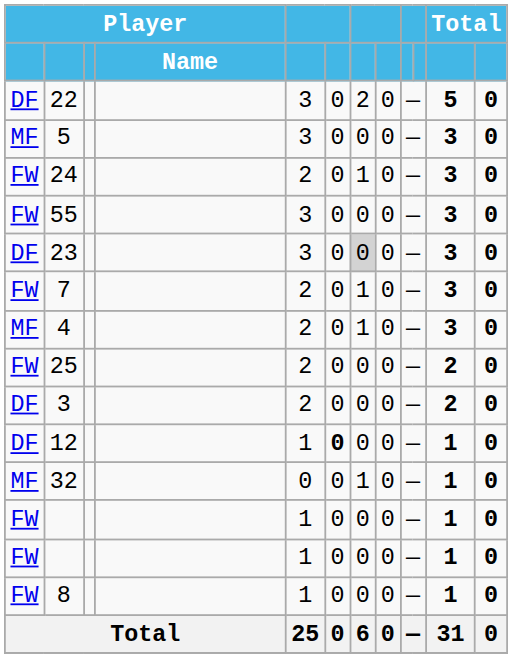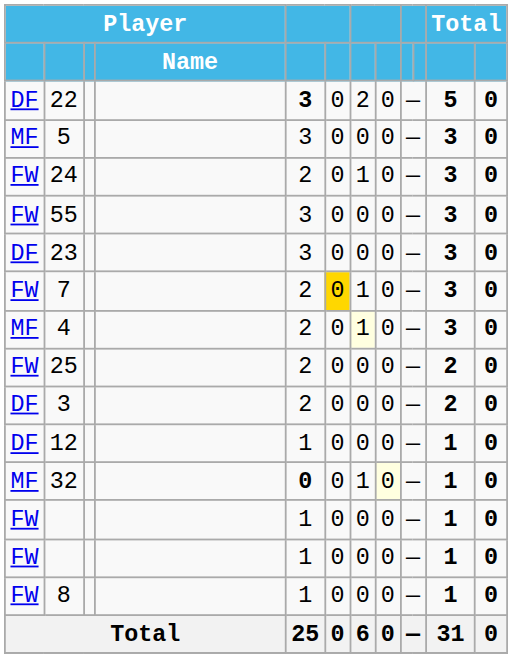(305, 100) normal -> (305, 100) bold
(363, 253) lightgrey background -> (363, 253) no background
(337, 291) no background -> (337, 291) gold background
(363, 329) no background -> (363, 329) lightyellow background
(337, 443) bold -> (337, 443) normal
(305, 482) normal -> (305, 482) bold
(388, 482) no background -> (388, 482) lightyellow background
